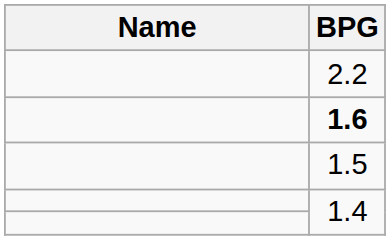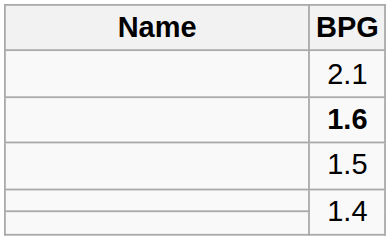(347, 73) 2.2 -> (347, 73) 2.1
